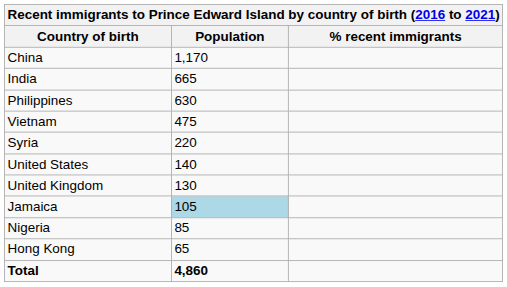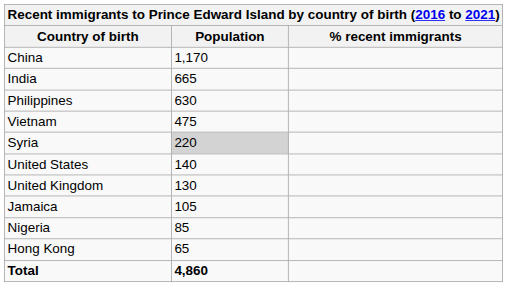(186, 143) no background -> (186, 143) lightgrey background
(186, 206) lightblue background -> (186, 206) no background
